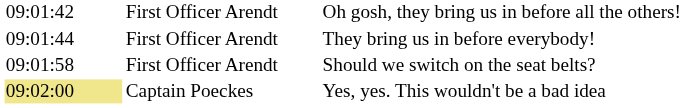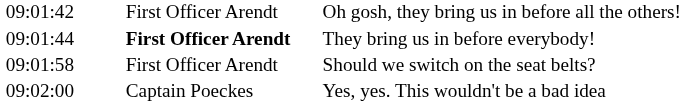(202, 38) normal -> (208, 38) bold
(40, 91) khaki background -> (40, 91) no background
